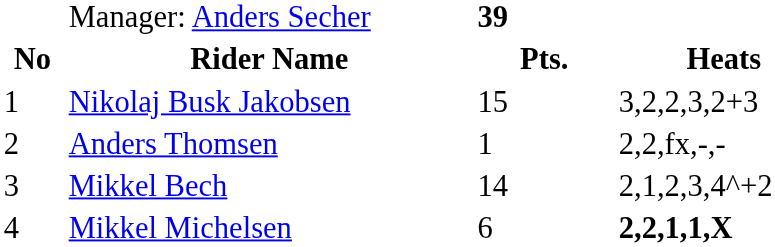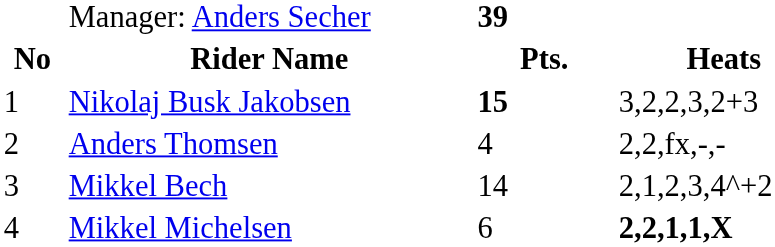(493, 101) normal -> (493, 101) bold
(485, 143) 1 -> (485, 143) 4
